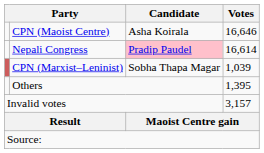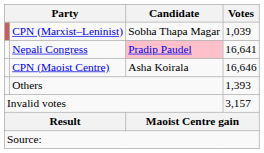rows swapped: (61, 31) <-> (68, 67)
(241, 49) 16,614 -> (241, 49) 16,641
(238, 85) 1,395 -> (238, 85) 1,393
